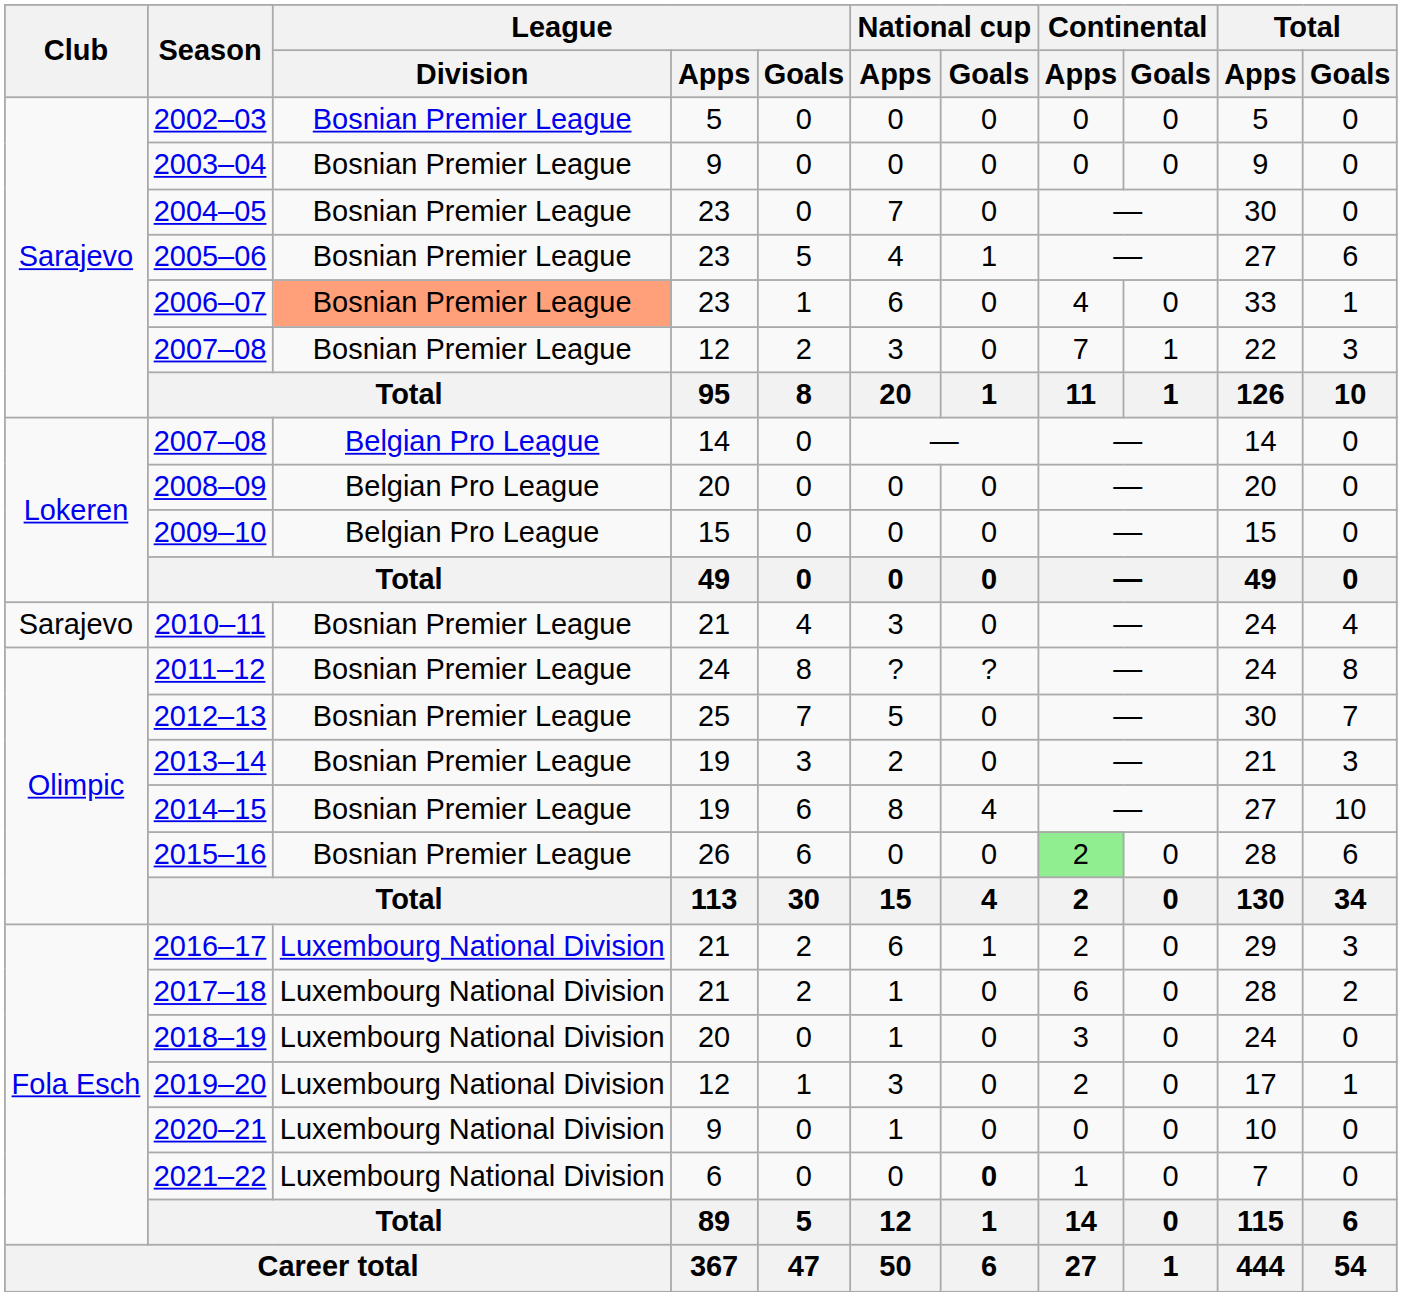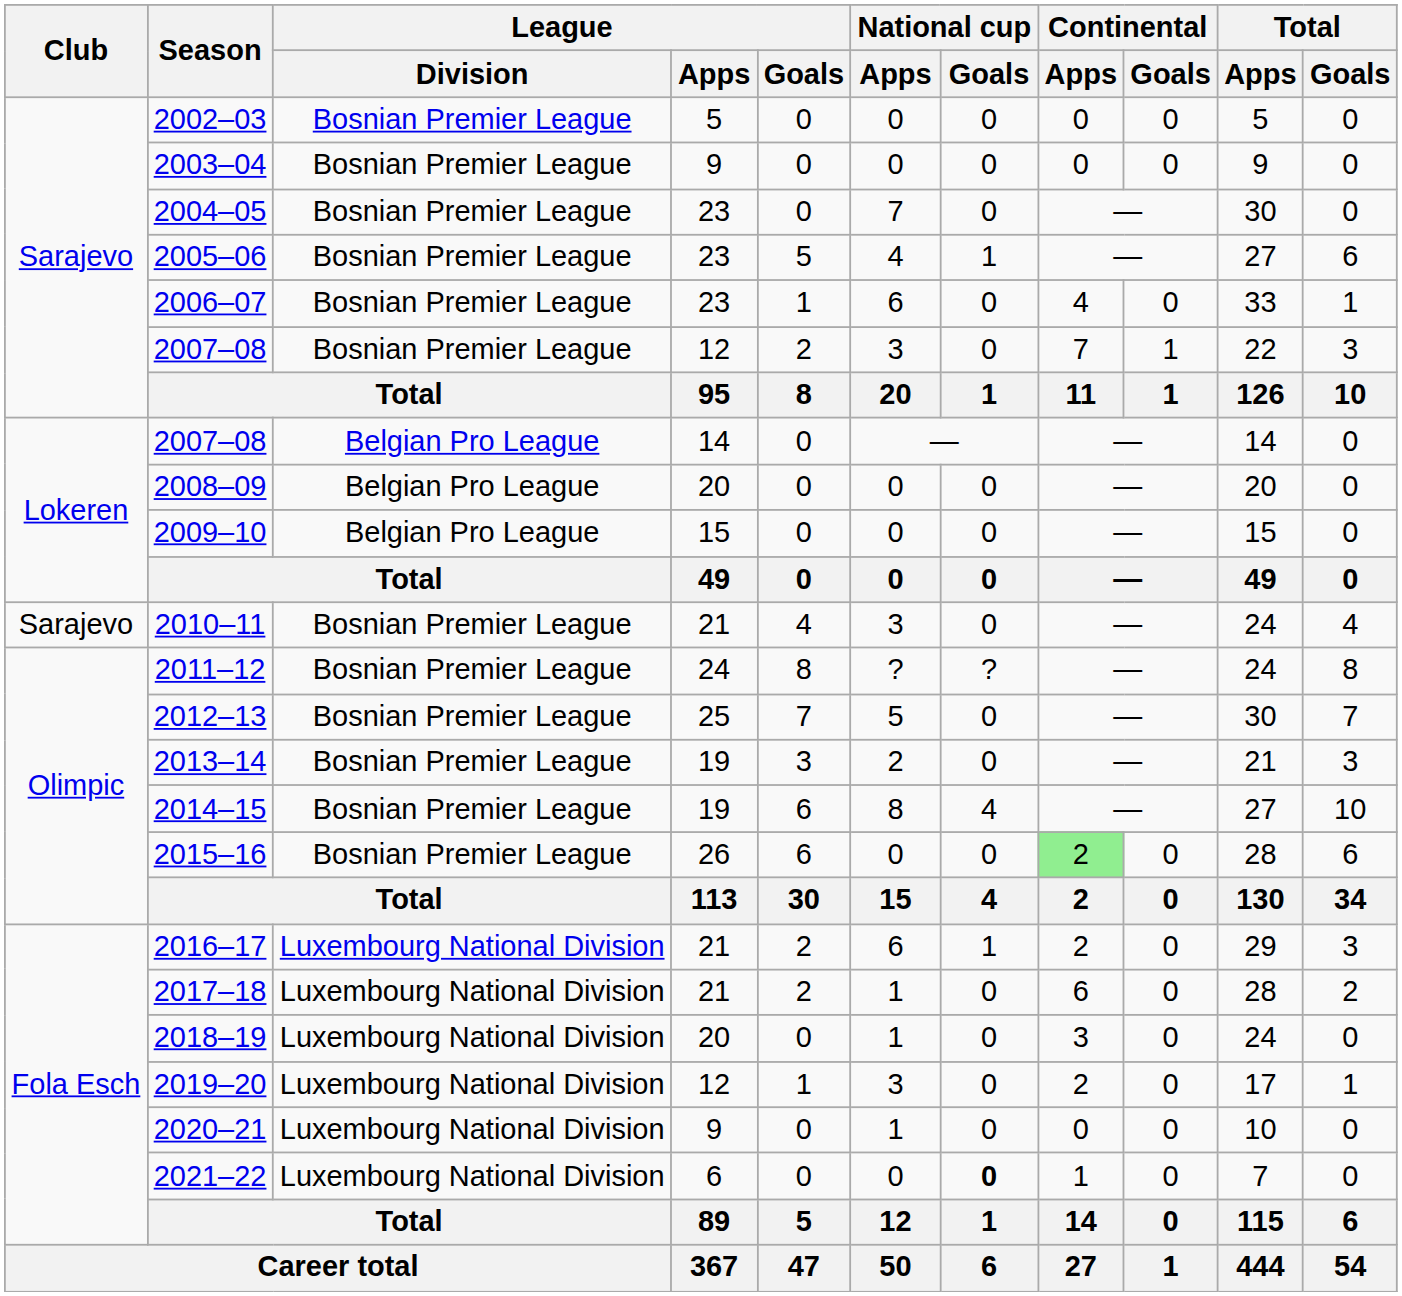(472, 303) lightsalmon background -> (472, 303) no background
